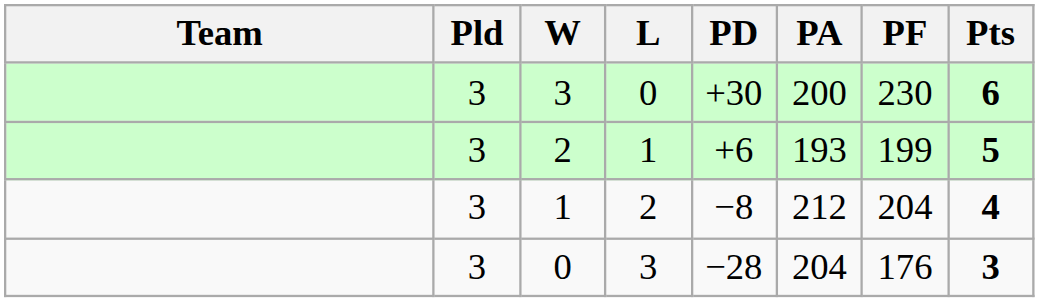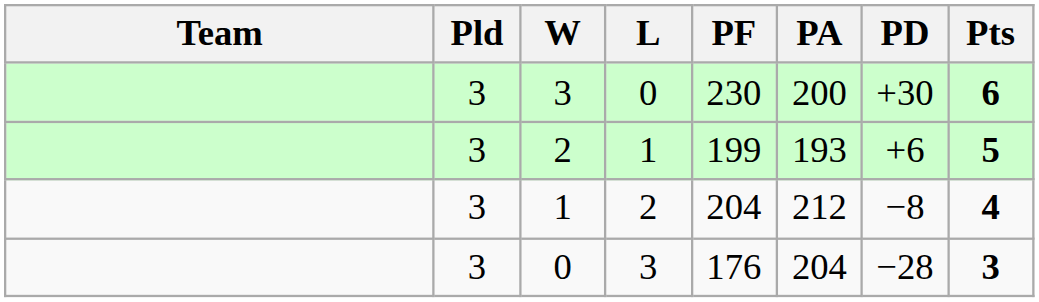columns swapped: (905, 33) <-> (734, 33)
